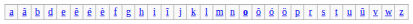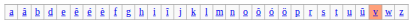(245, 12) bold -> (245, 12) normal
(375, 12) no background -> (375, 12) lightsalmon background
